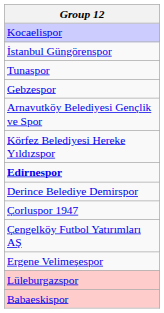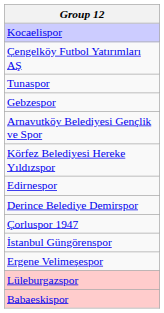(59, 51) İstanbul Güngörenspor -> (74, 58) Çengelköy Futbol Yatırımları AŞ
(35, 172) bold -> (32, 186) normal
(74, 235) Çengelköy Futbol Yatırımları AŞ -> (59, 242) İstanbul Güngörenspor
